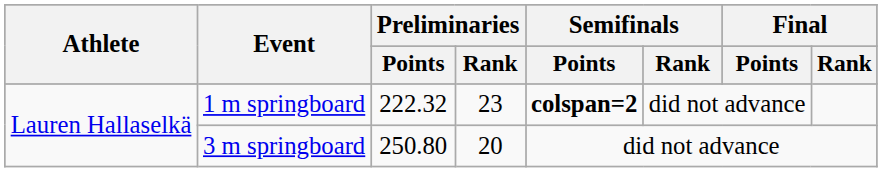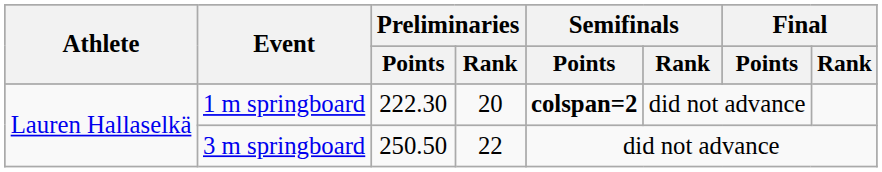(413, 104) 222.32 -> (413, 104) 222.30
(490, 104) 23 -> (490, 104) 20
(413, 145) 250.80 -> (413, 145) 250.50
(490, 145) 20 -> (490, 145) 22
